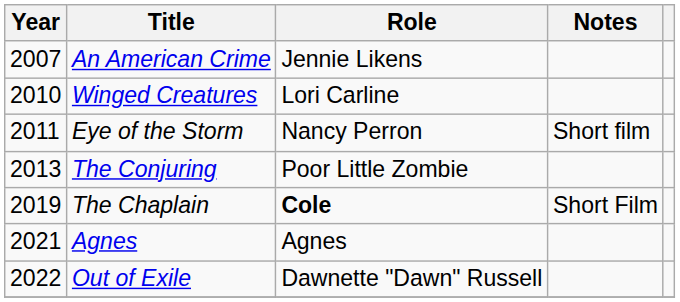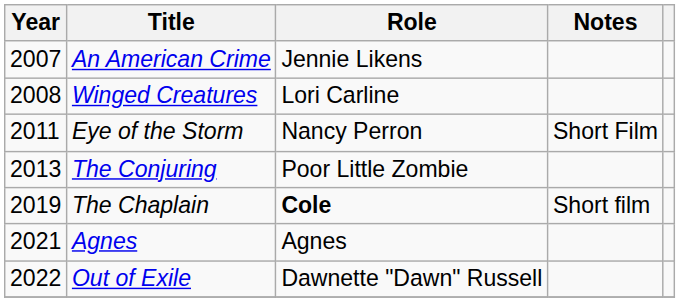(36, 95) 2010 -> (36, 95) 2008
(602, 132) Short film -> (605, 132) Short Film
(605, 205) Short Film -> (602, 205) Short film
